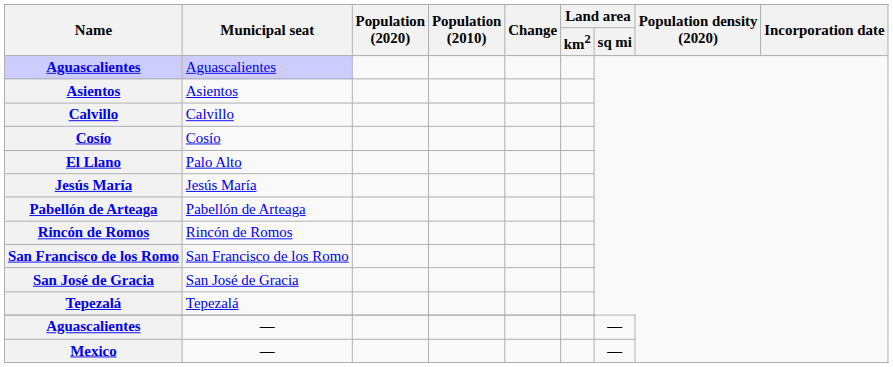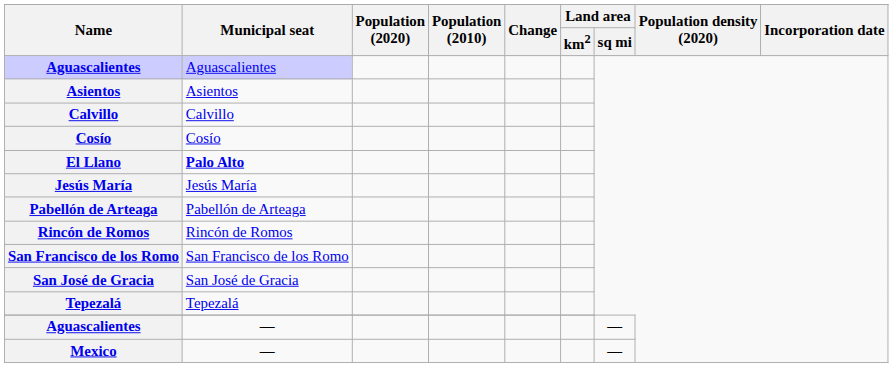(214, 161) normal -> (215, 161) bold
